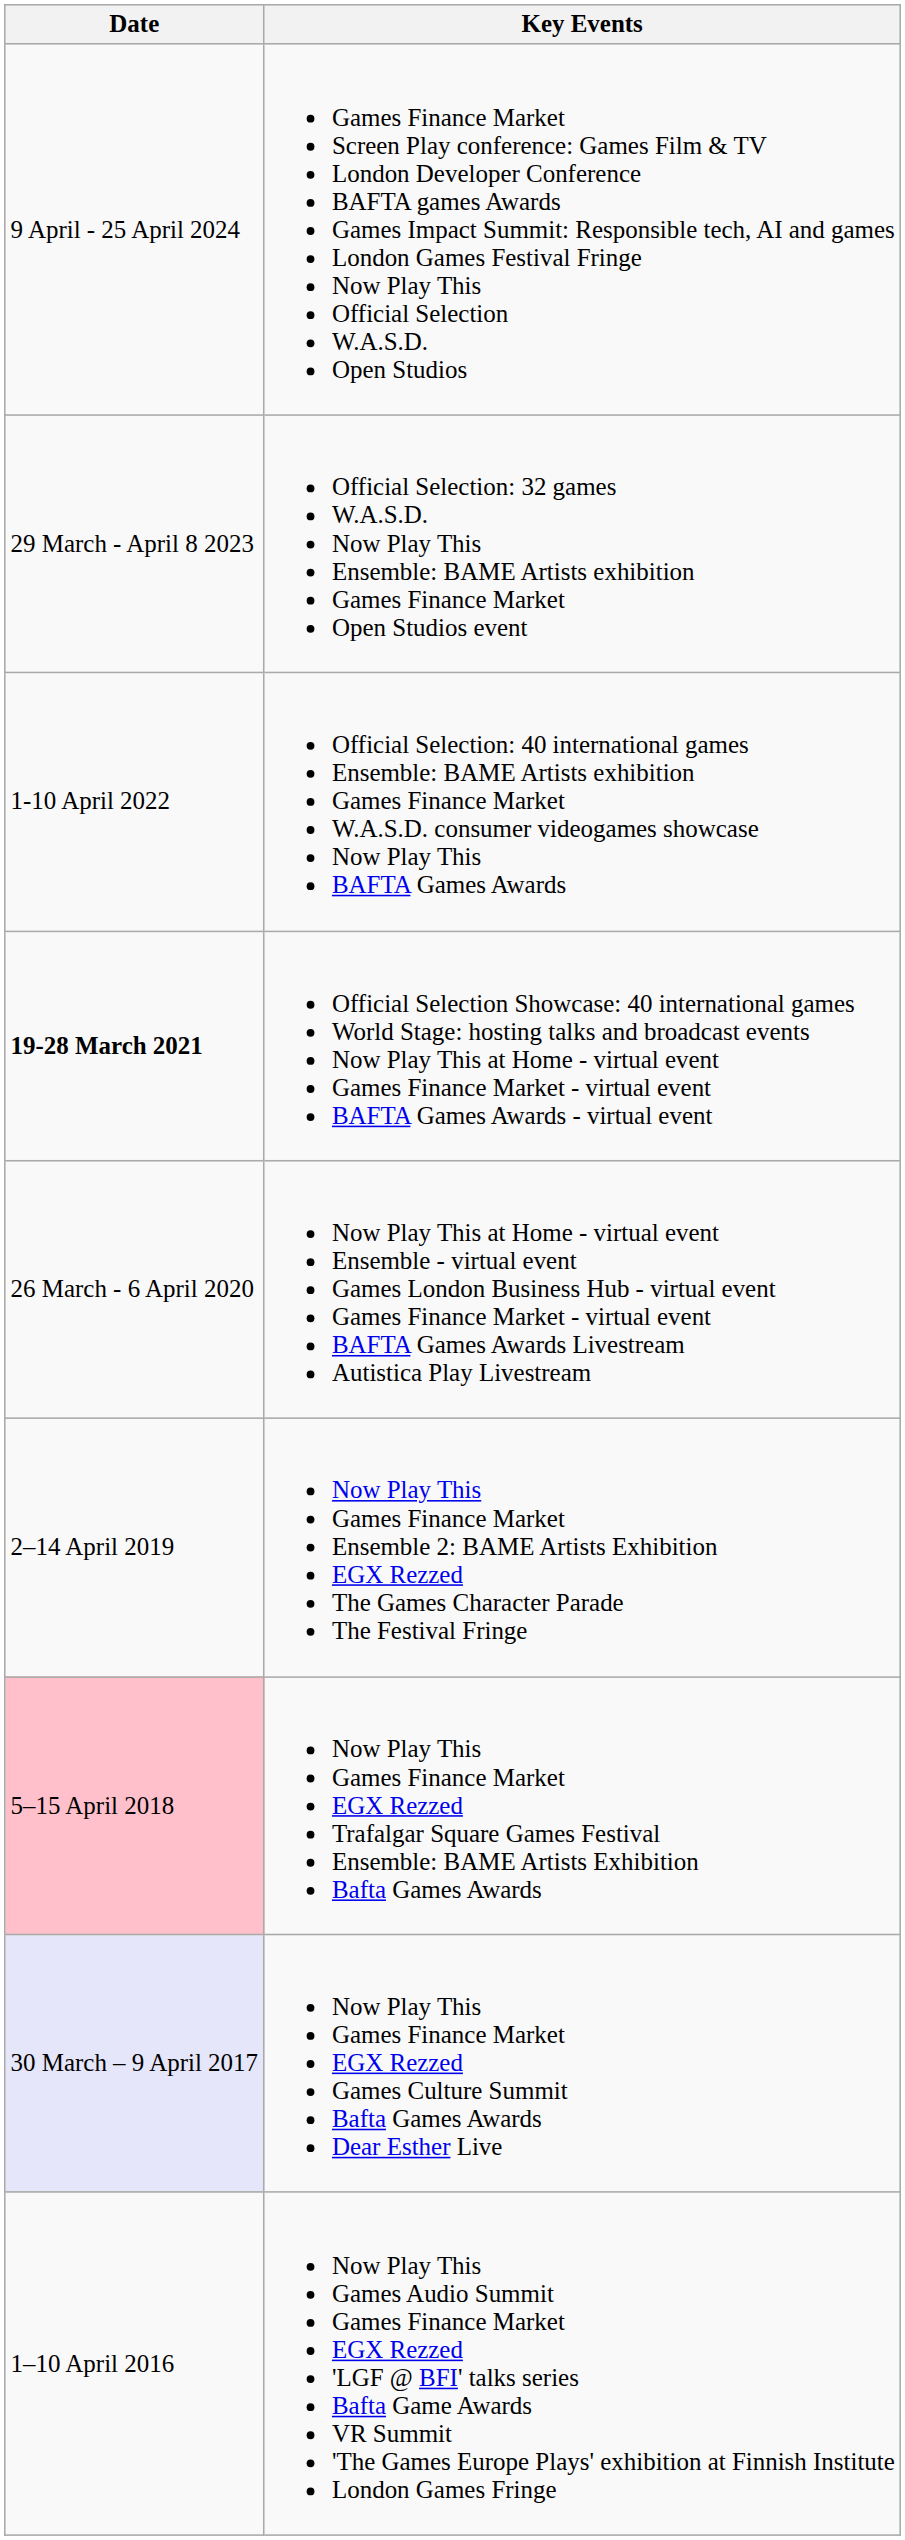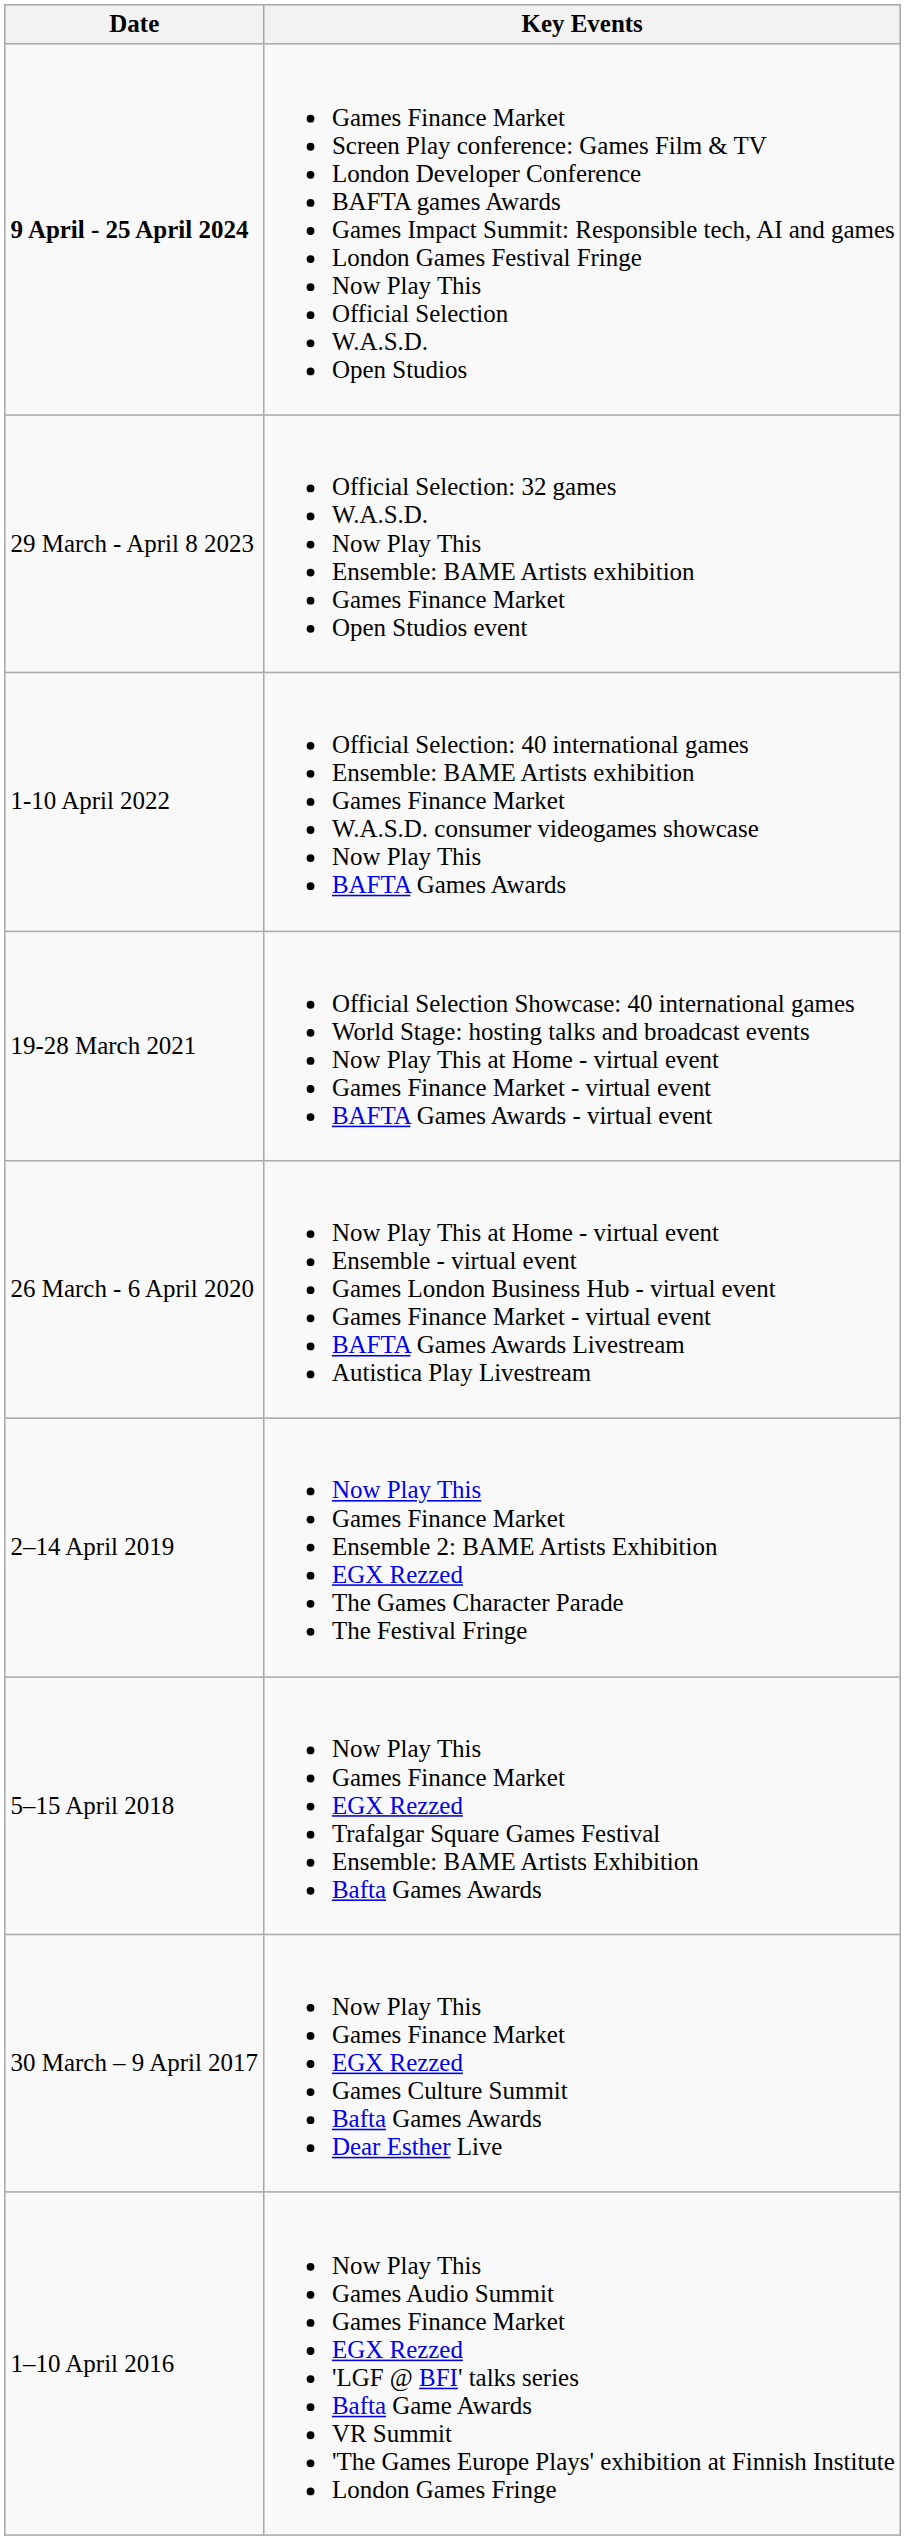(125, 229) normal -> (129, 229) bold
(107, 1045) bold -> (103, 1045) normal
(92, 1805) pink background -> (92, 1805) no background
(134, 2063) lavender background -> (134, 2063) no background
